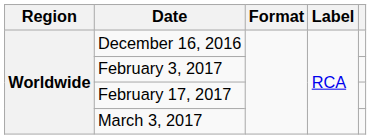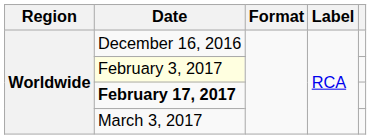(160, 69) no background -> (160, 69) lightyellow background
(165, 95) normal -> (167, 95) bold
